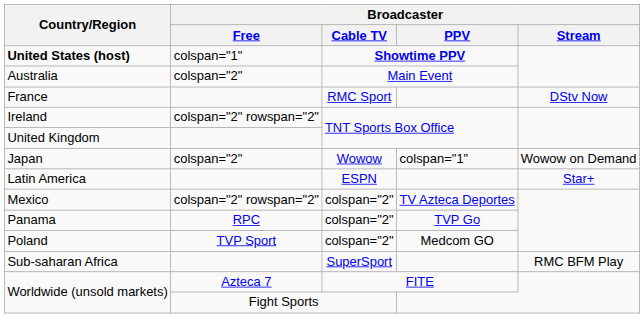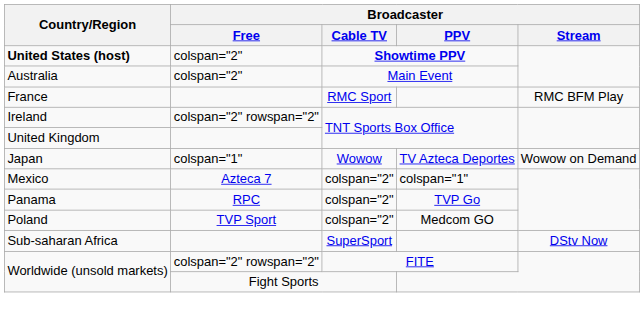(208, 55) colspan="1" -> (208, 55) colspan="2"
(579, 96) DStv Now -> (579, 96) RMC BFM Play
(208, 158) colspan="2" -> (208, 158) colspan="1"
(434, 158) colspan="1" -> (457, 158) TV Azteca Deportes
- row: (47, 179)
(246, 199) colspan="2" rowspan="2" -> (246, 179) Azteca 7
(457, 199) TV Azteca Deportes -> (434, 179) colspan="1"
(579, 261) RMC BFM Play -> (579, 240) DStv Now
(246, 281) Azteca 7 -> (246, 261) colspan="2" rowspan="2"
